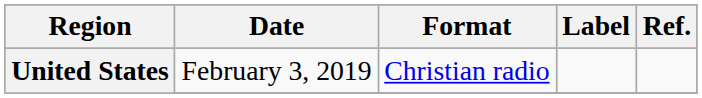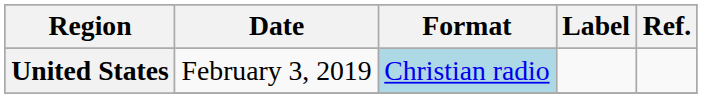(467, 70) no background -> (467, 70) lightblue background
